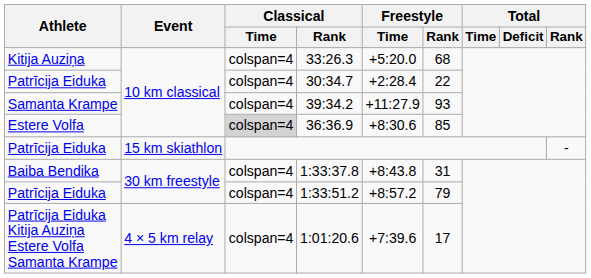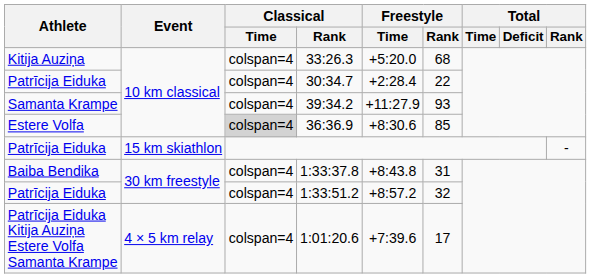(443, 193) 79 -> (443, 193) 32
